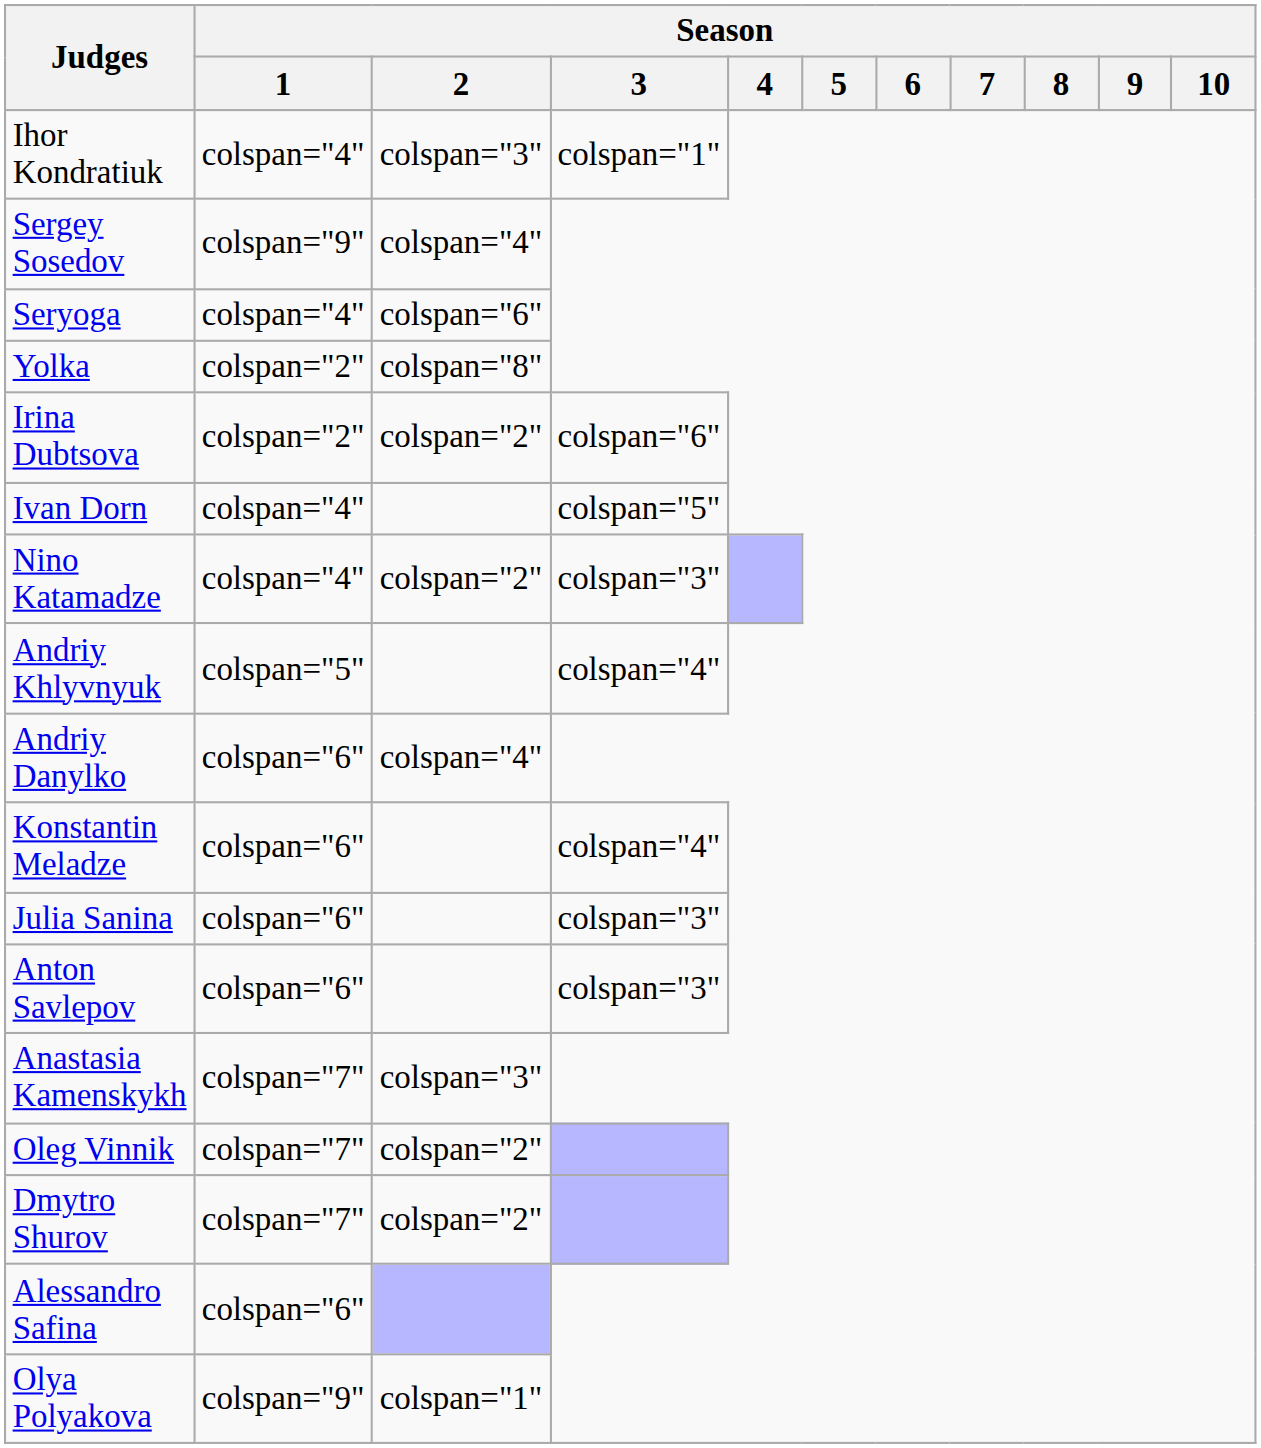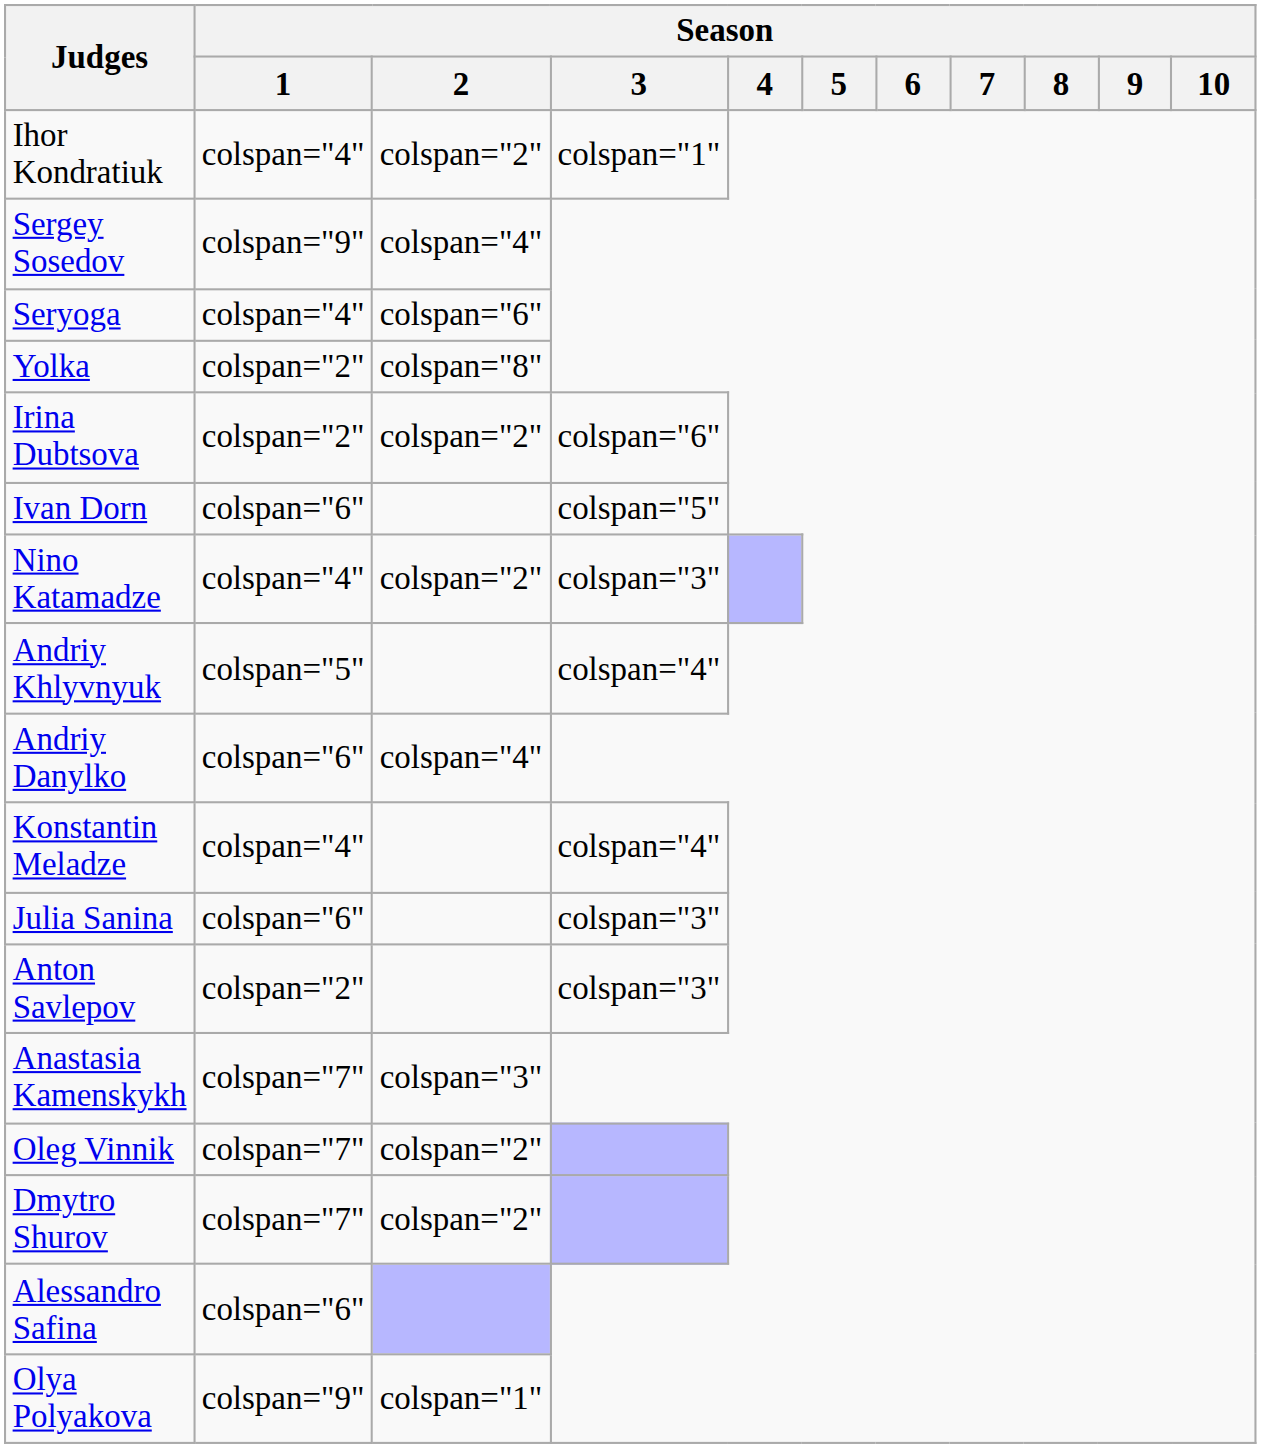(461, 153) colspan="3" -> (461, 153) colspan="2"
(283, 507) colspan="4" -> (283, 507) colspan="6"
(283, 846) colspan="6" -> (283, 846) colspan="4"
(283, 988) colspan="6" -> (283, 988) colspan="2"
